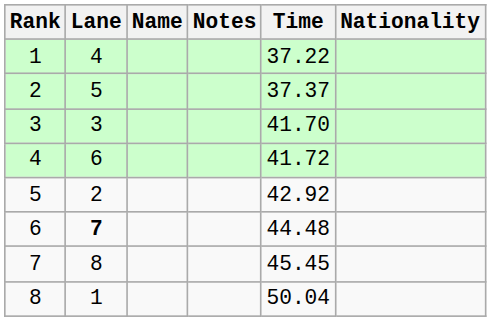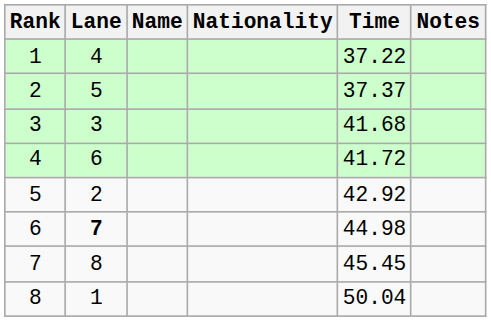columns swapped: (410, 22) <-> (225, 22)
(298, 126) 41.70 -> (375, 126) 41.68
(298, 229) 44.48 -> (375, 229) 44.98
